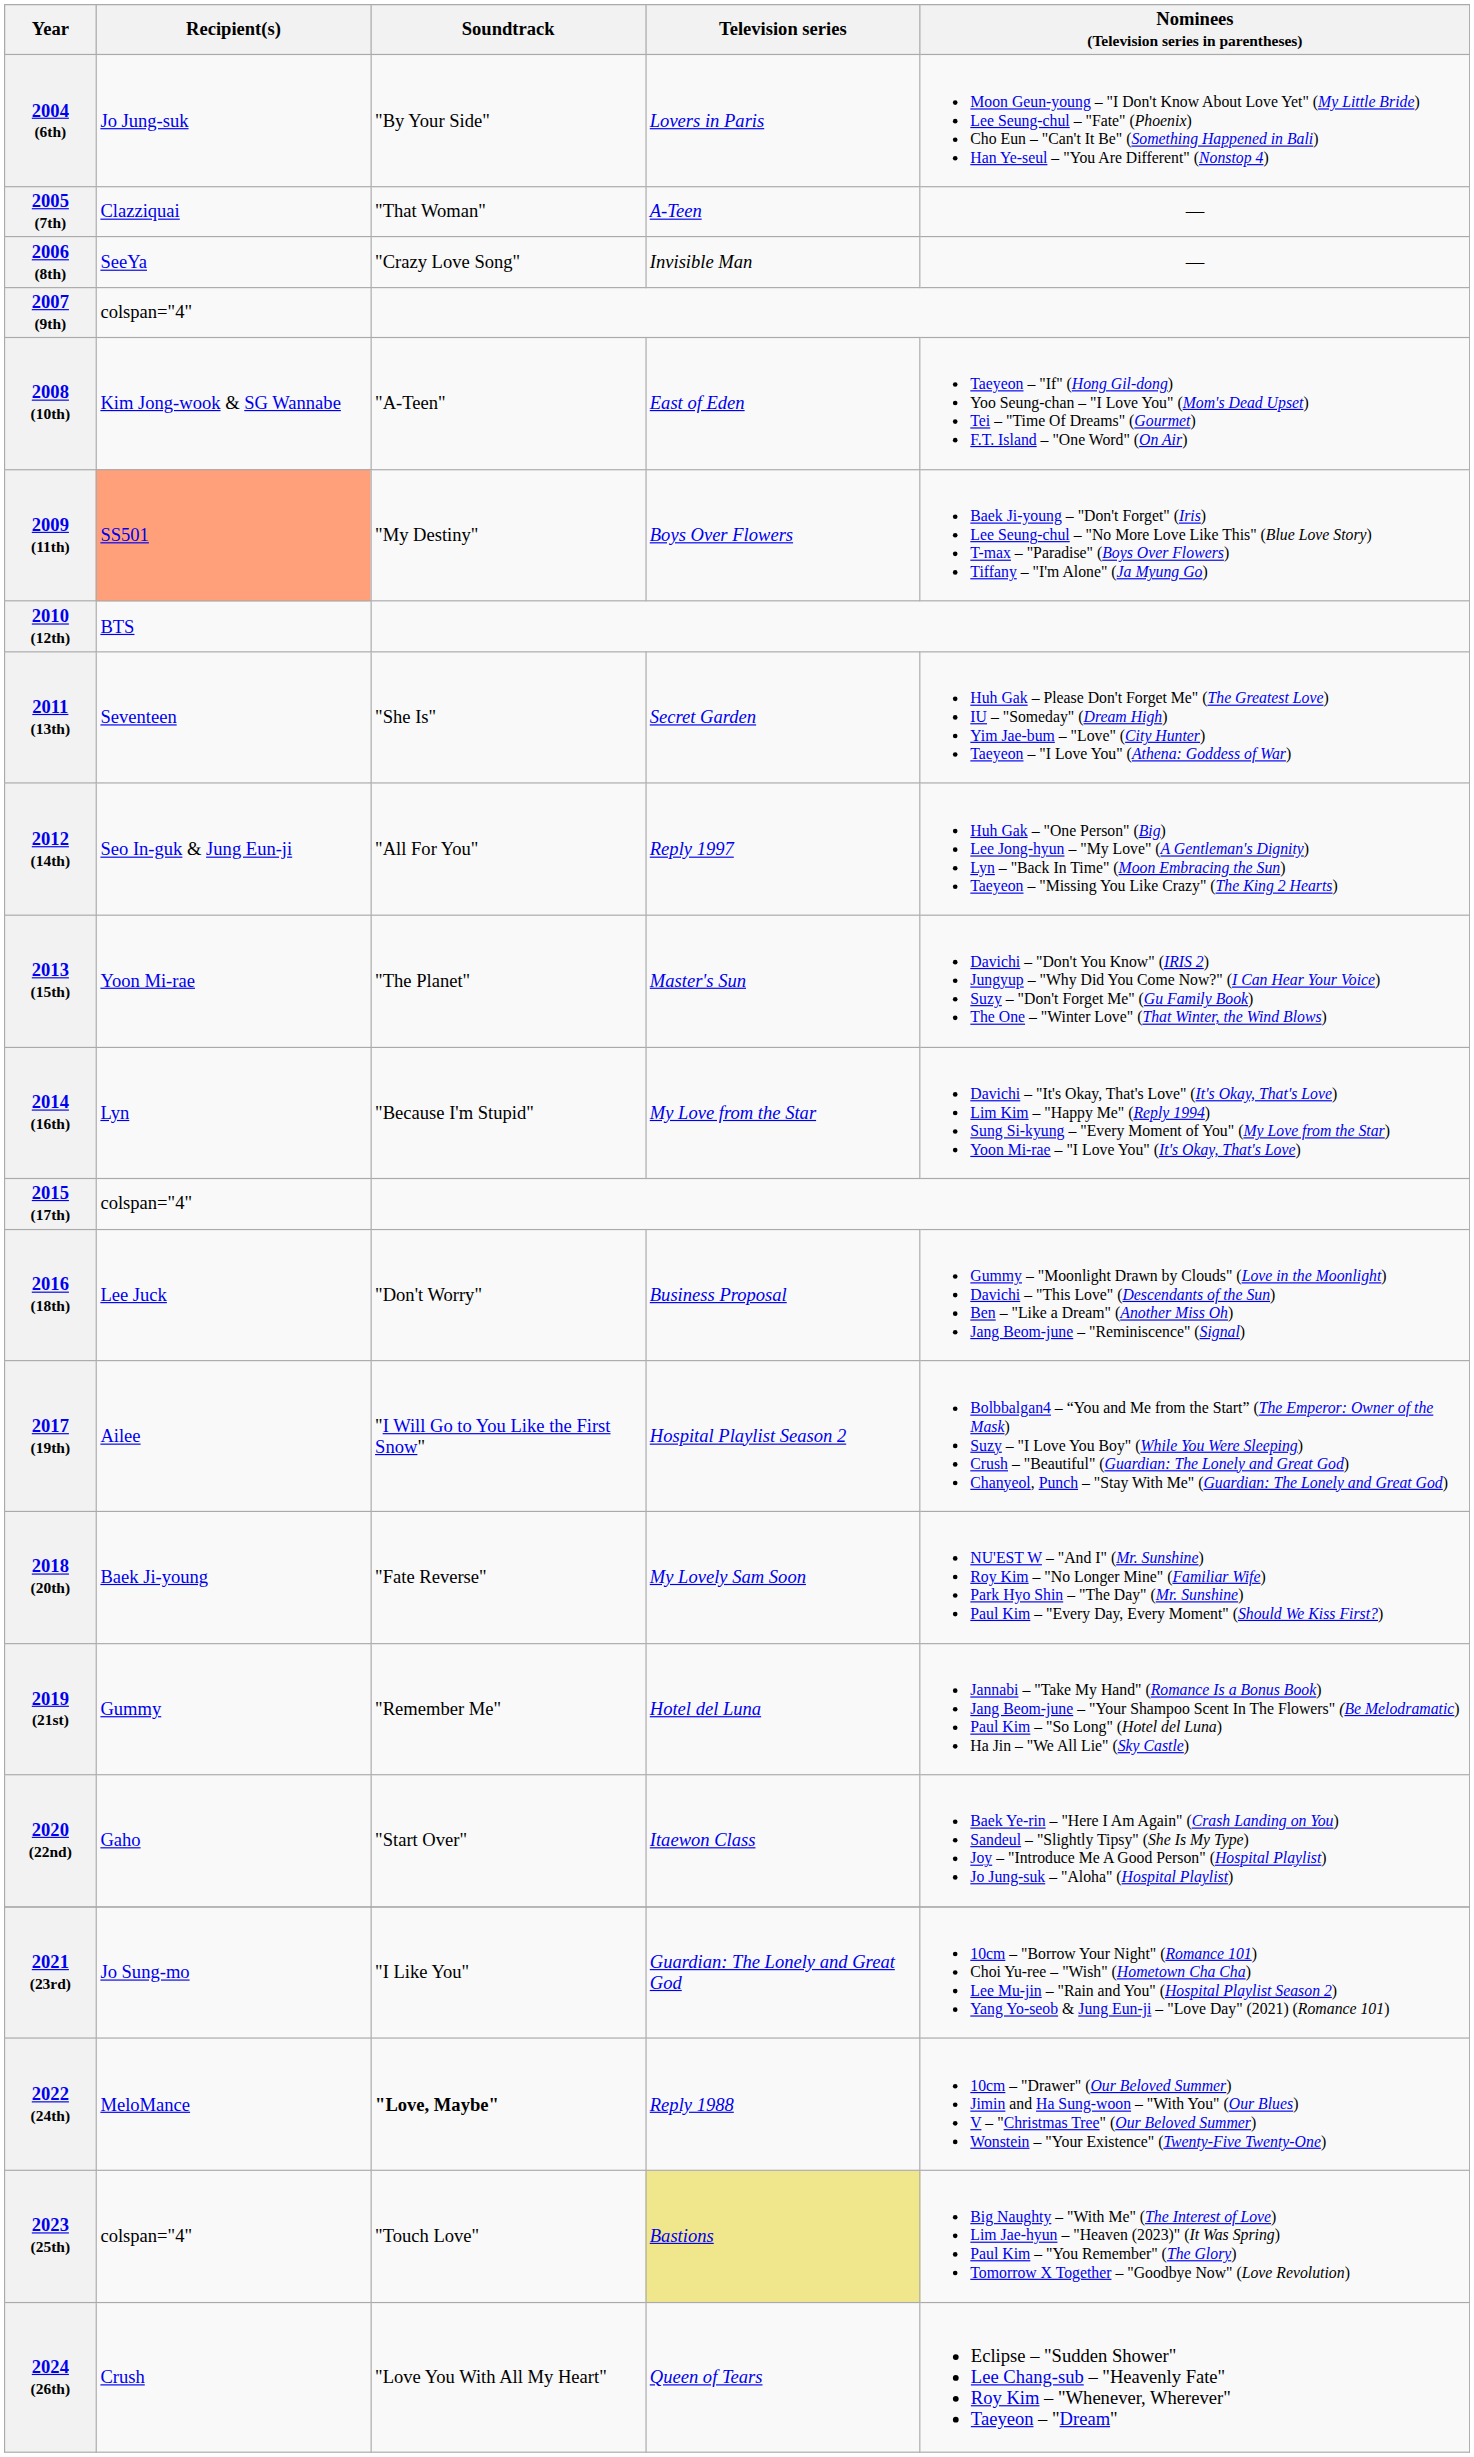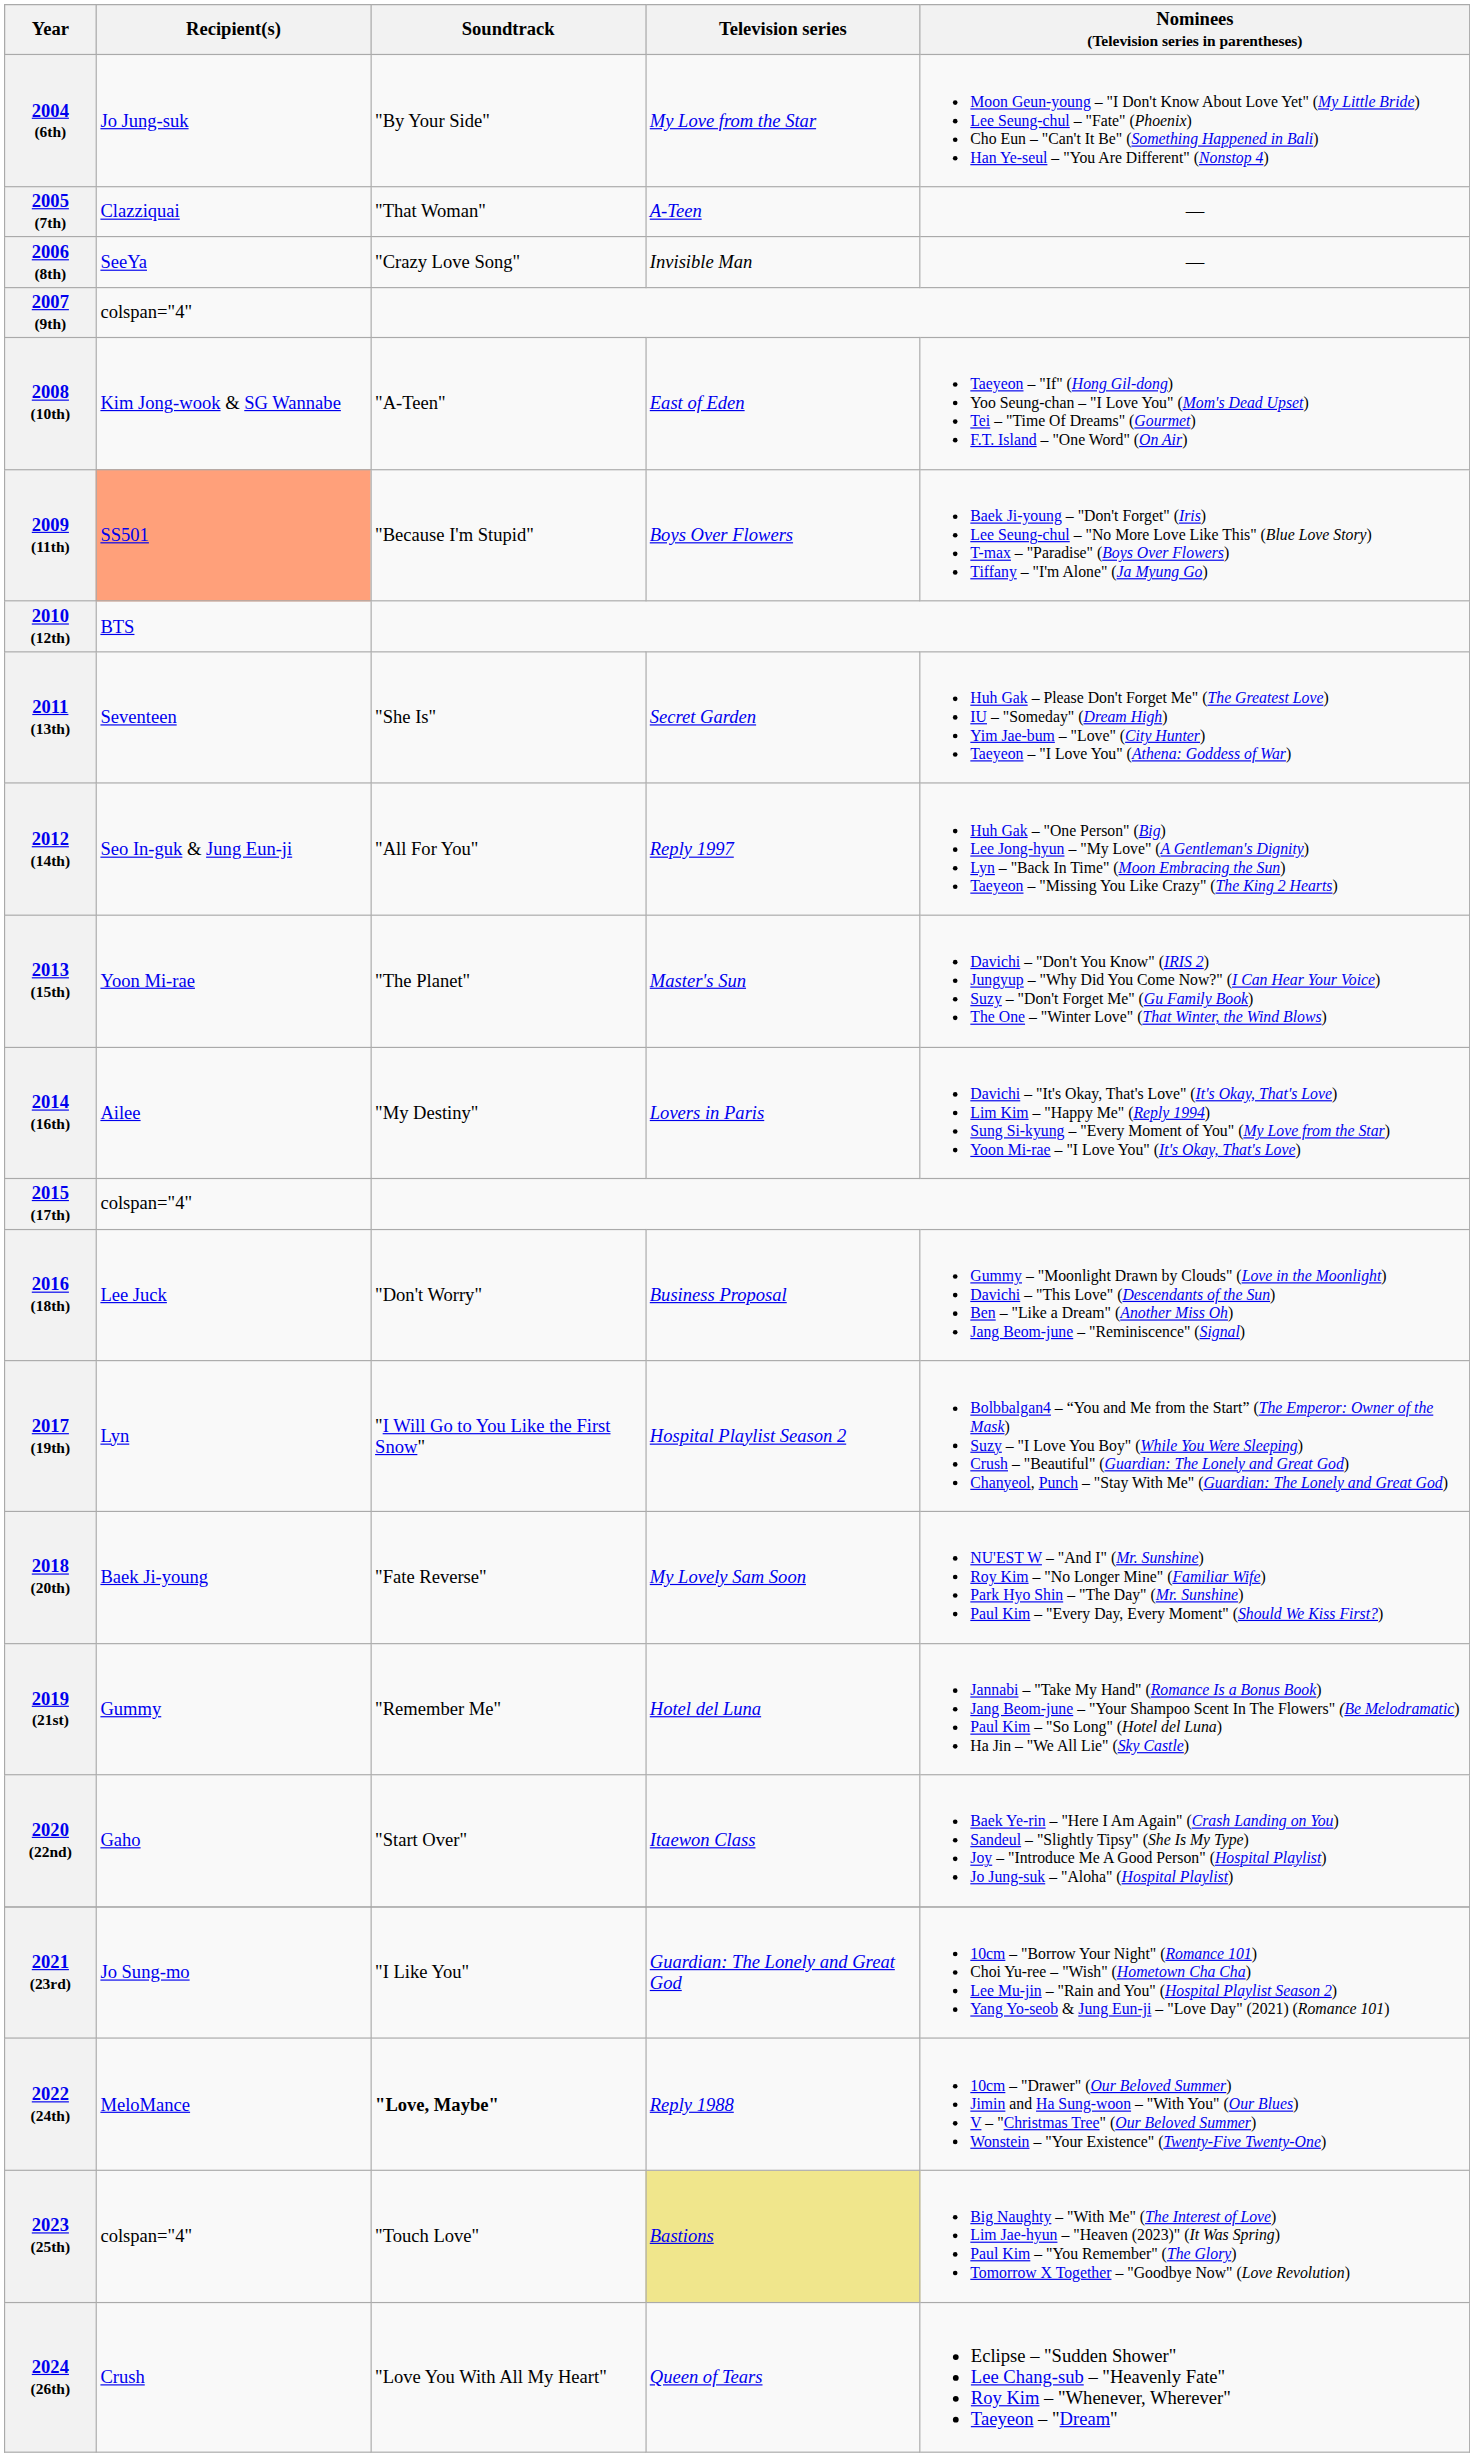(707, 120) Lovers in Paris -> (733, 120) My Love from the Star
(427, 535) "My Destiny" -> (454, 535) "Because I'm Stupid"
(115, 1112) Lyn -> (121, 1112) Ailee
(454, 1112) "Because I'm Stupid" -> (427, 1112) "My Destiny"
(733, 1112) My Love from the Star -> (707, 1112) Lovers in Paris
(121, 1436) Ailee -> (115, 1436) Lyn
